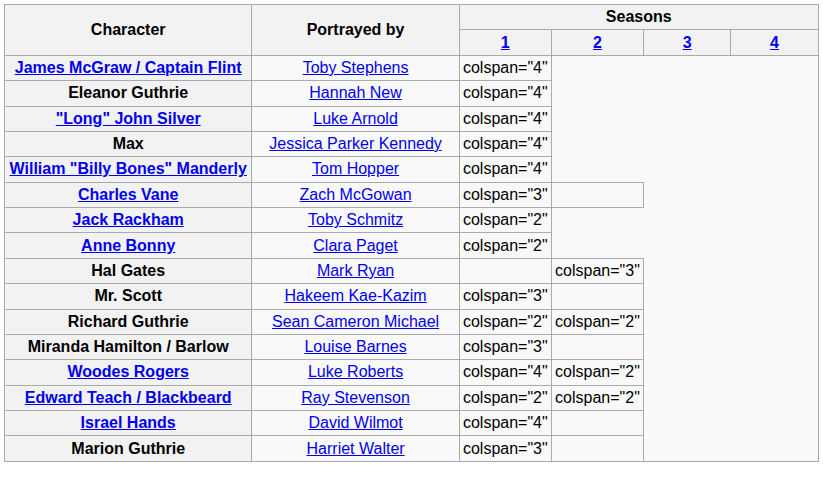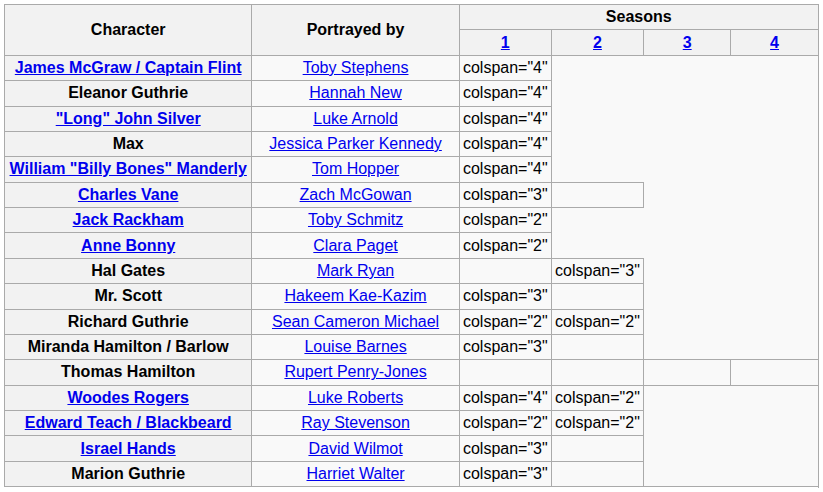+ row: (128, 372)
(505, 423) colspan="4" -> (505, 448) colspan="3"
